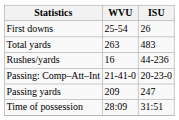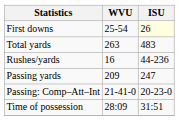(146, 29) no background -> (146, 29) lightyellow background
rows swapped: (34, 91) <-> (53, 76)
